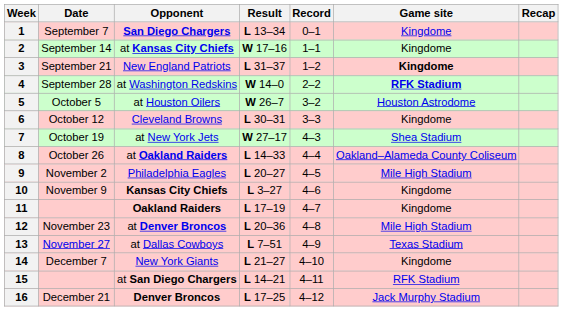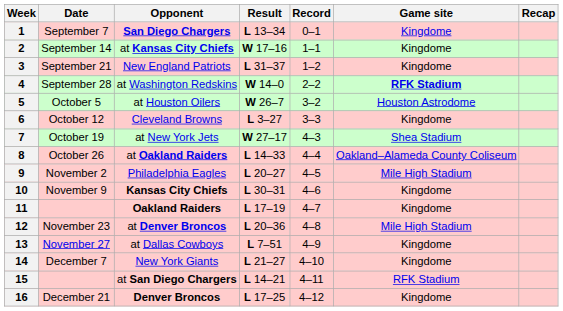(426, 66) bold -> (426, 66) normal
(265, 119) L 30–31 -> (265, 119) L 3–27
(265, 191) L 3–27 -> (265, 191) L 30–31
(426, 244) Texas Stadium -> (426, 244) Kingdome
(426, 297) Jack Murphy Stadium -> (426, 297) Kingdome
